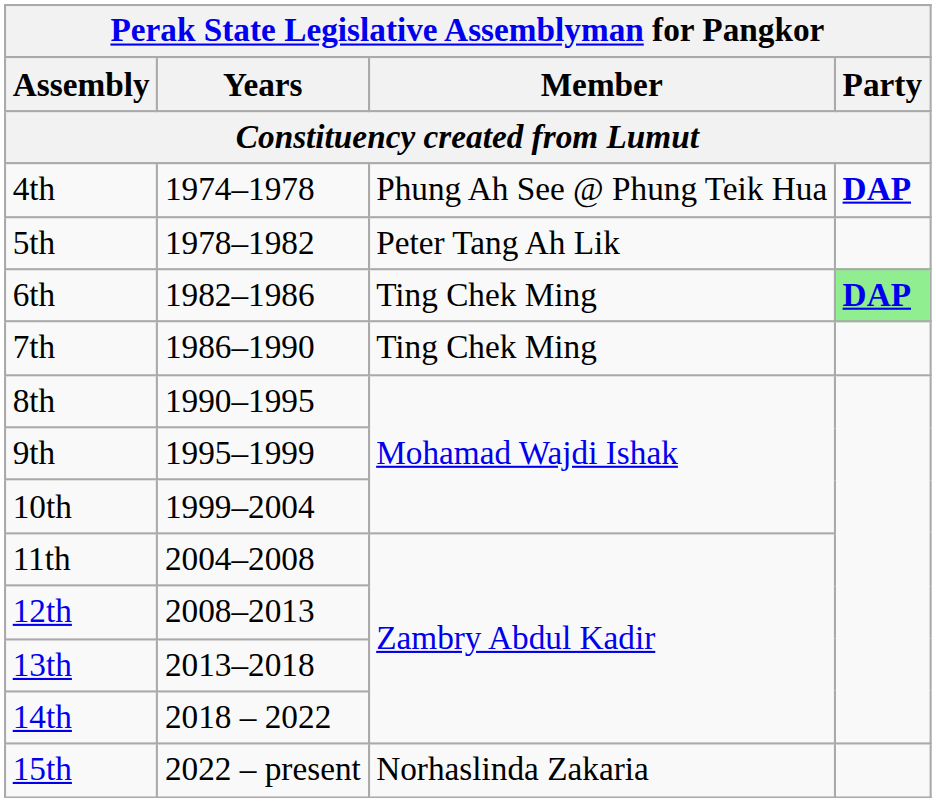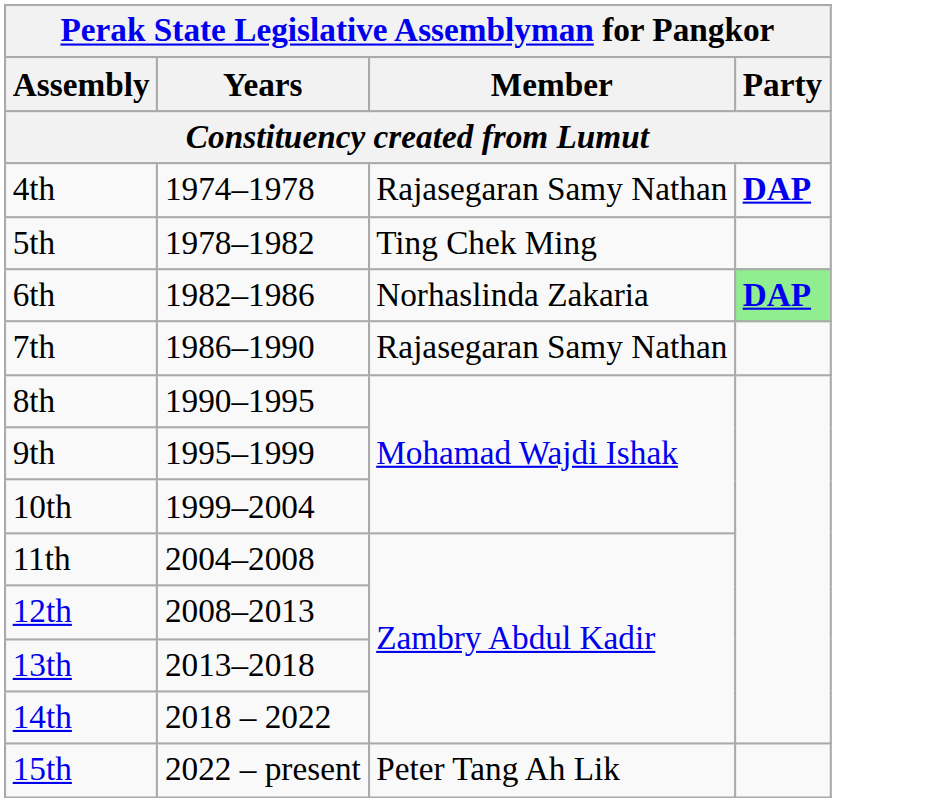(602, 189) Phung Ah See @ Phung Teik Hua -> (552, 189) Rajasegaran Samy Nathan
(498, 242) Peter Tang Ah Lik -> (487, 242) Ting Chek Ming
(487, 294) Ting Chek Ming -> (512, 294) Norhaslinda Zakaria
(487, 347) Ting Chek Ming -> (552, 347) Rajasegaran Samy Nathan
(512, 769) Norhaslinda Zakaria -> (498, 769) Peter Tang Ah Lik
